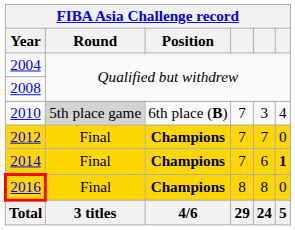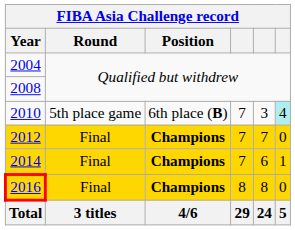(95, 112) lightgrey background -> (95, 112) no background
(283, 112) no background -> (283, 112) paleturquoise background
(283, 161) bold -> (283, 161) normal
